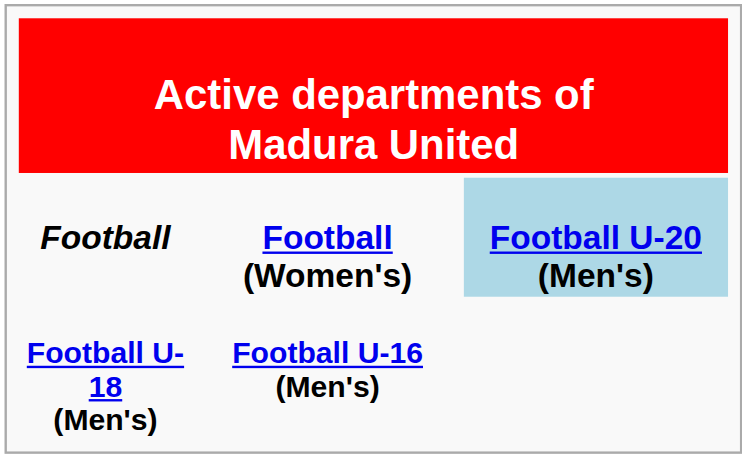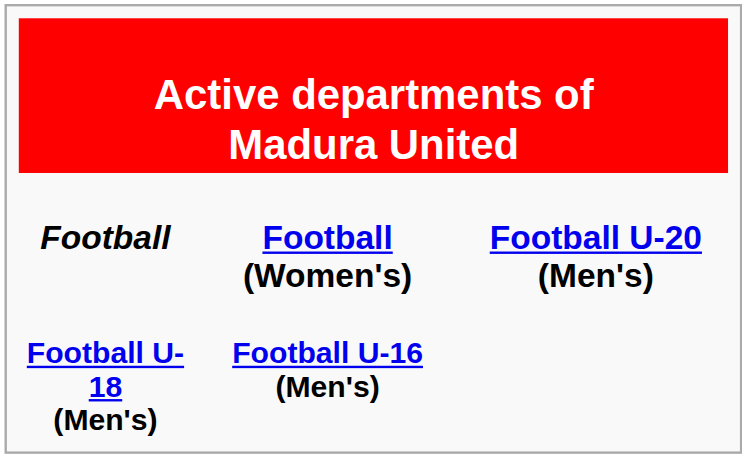(596, 256) lightblue background -> (596, 256) no background
